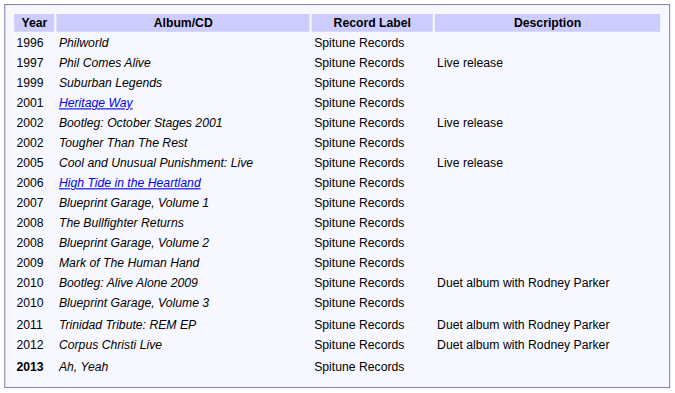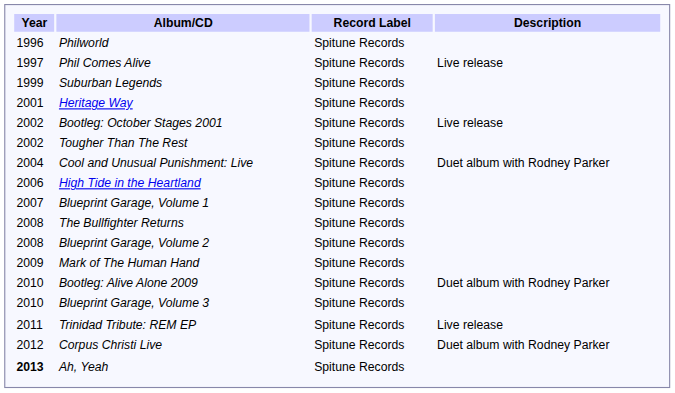(30, 163) 2005 -> (30, 163) 2004
(470, 163) Live release -> (523, 163) Duet album with Rodney Parker
(523, 325) Duet album with Rodney Parker -> (470, 325) Live release
